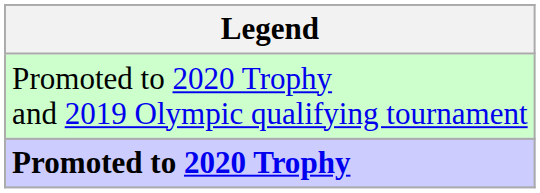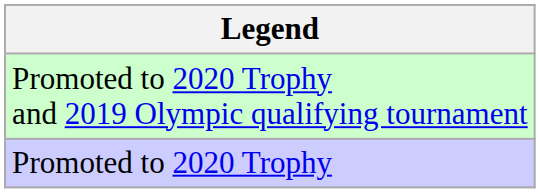(181, 162) bold -> (172, 162) normal
